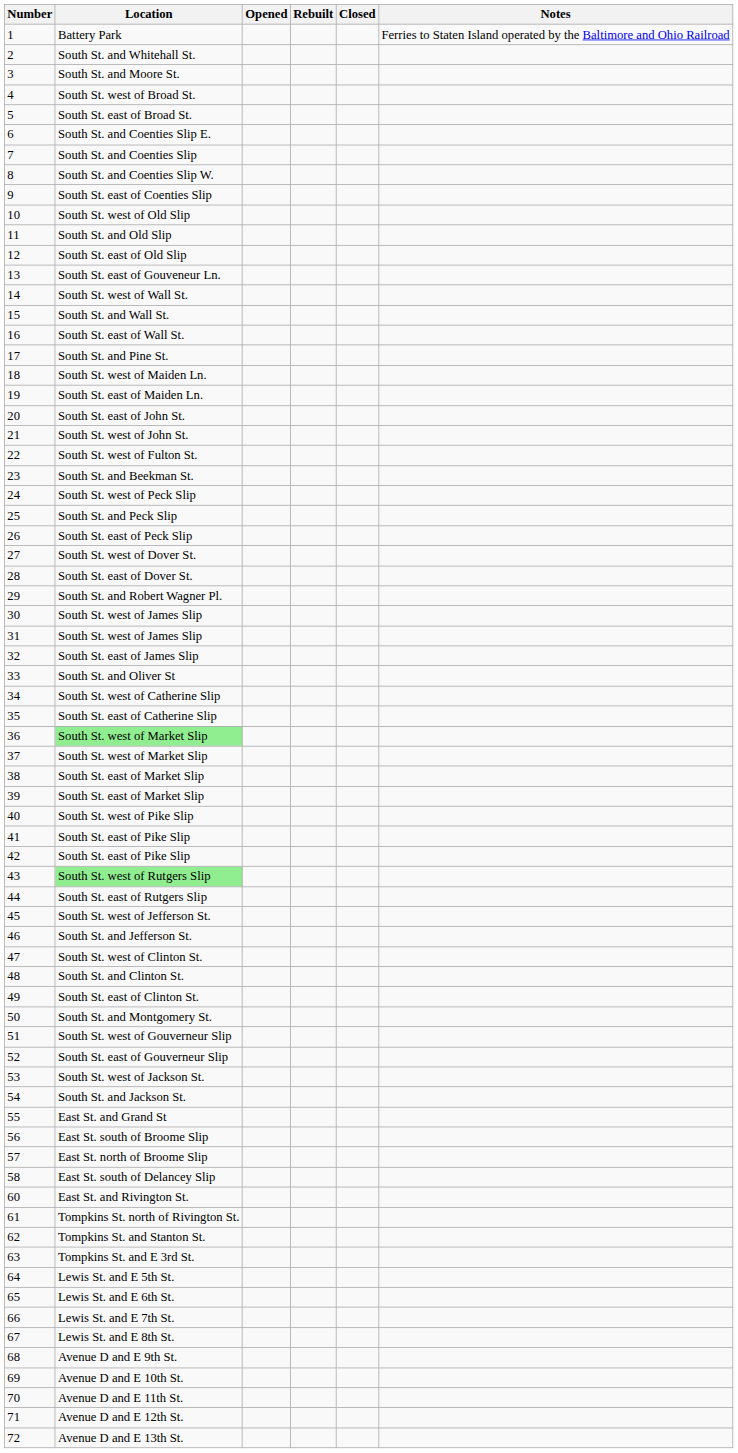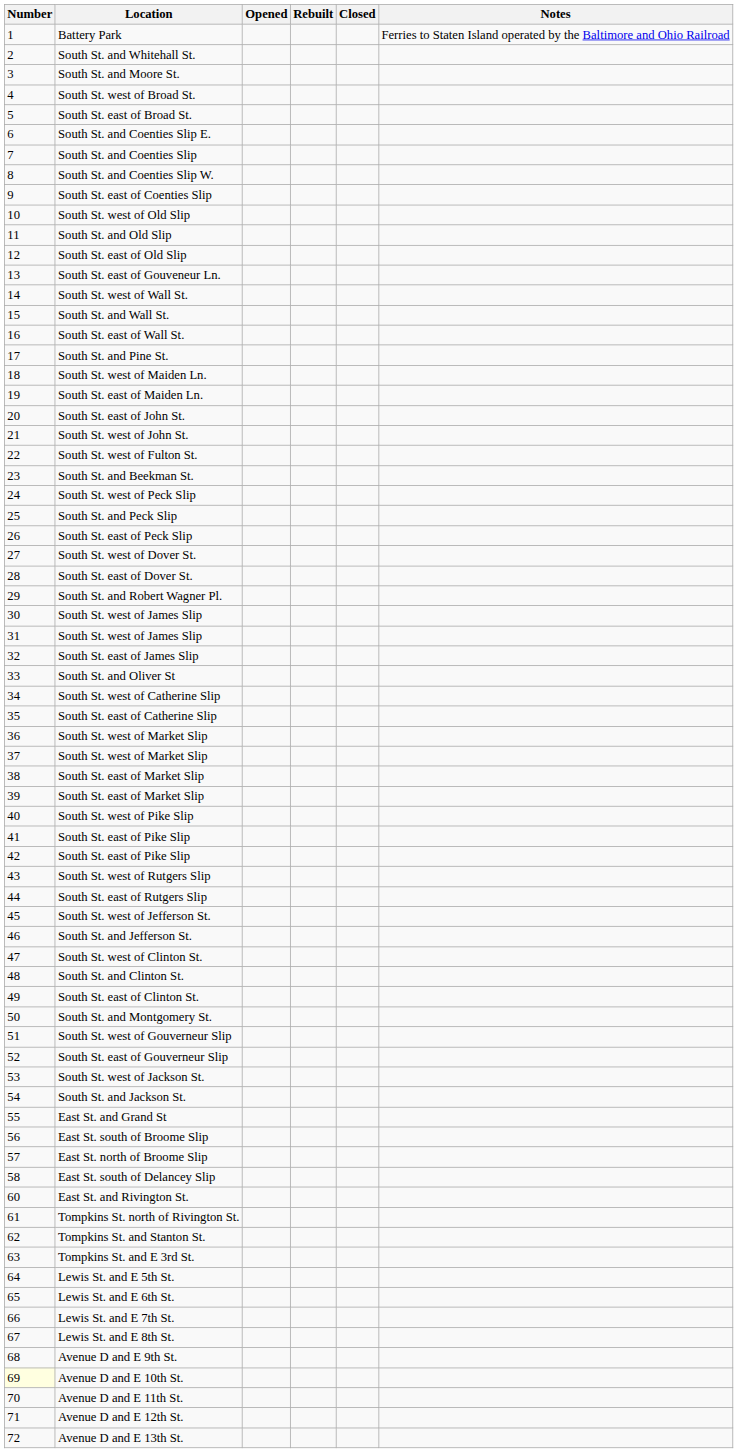(133, 736) lightgreen background -> (133, 736) no background
(134, 876) lightgreen background -> (134, 876) no background
(14, 1377) no background -> (14, 1377) lightyellow background
